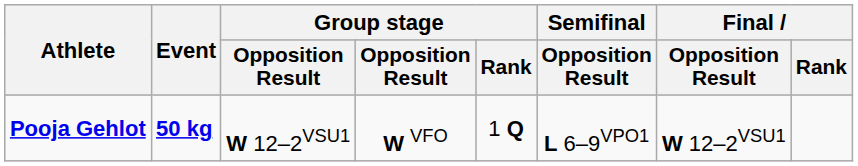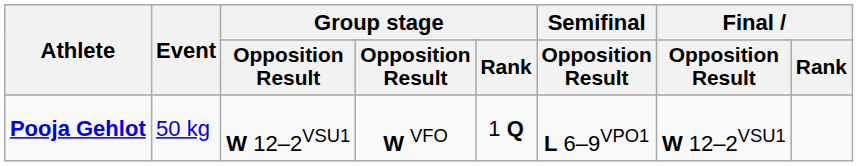(184, 128) bold -> (183, 128) normal
